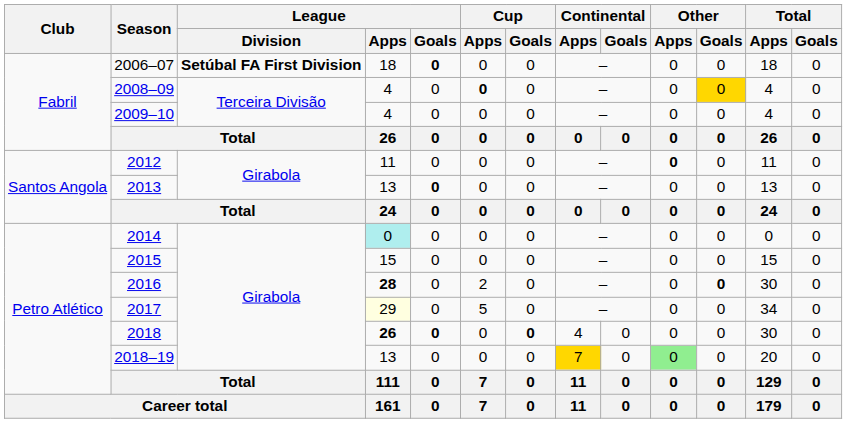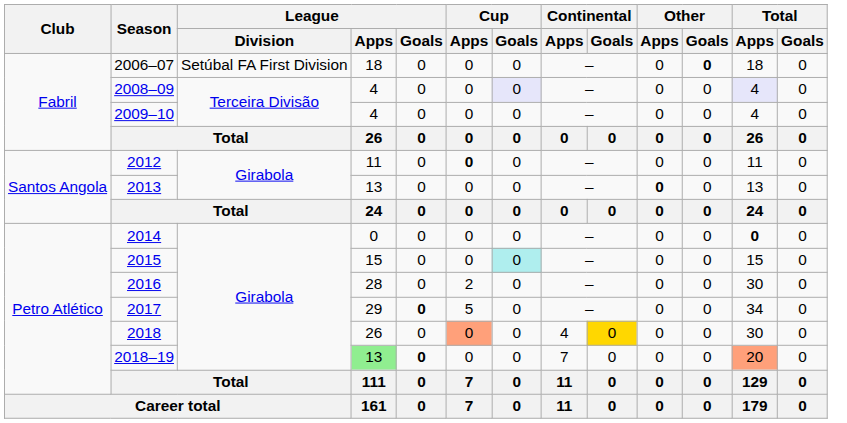(271, 65) bold -> (264, 65) normal
(435, 65) bold -> (421, 65) normal
(721, 65) normal -> (707, 65) bold
(483, 89) bold -> (469, 89) normal
(531, 89) no background -> (517, 89) lavender background
(721, 89) gold background -> (707, 89) no background
(769, 89) no background -> (755, 89) lavender background
(483, 162) normal -> (469, 162) bold
(673, 162) bold -> (660, 162) normal
(435, 187) bold -> (421, 187) normal
(673, 187) normal -> (660, 187) bold
(388, 235) paleturquoise background -> (374, 235) no background
(769, 235) normal -> (755, 235) bold
(531, 260) no background -> (517, 260) paleturquoise background
(388, 284) bold -> (374, 284) normal
(721, 284) bold -> (707, 284) normal
(388, 308) lightyellow background -> (374, 308) no background
(435, 308) normal -> (421, 308) bold
(388, 333) bold -> (374, 333) normal
(435, 333) bold -> (421, 333) normal
(483, 333) no background -> (469, 333) lightsalmon background
(531, 333) bold -> (517, 333) normal
(626, 333) no background -> (612, 333) gold background
(388, 357) no background -> (374, 357) lightgreen background
(435, 357) normal -> (421, 357) bold
(578, 357) gold background -> (564, 357) no background
(673, 357) lightgreen background -> (660, 357) no background
(769, 357) no background -> (755, 357) lightsalmon background
